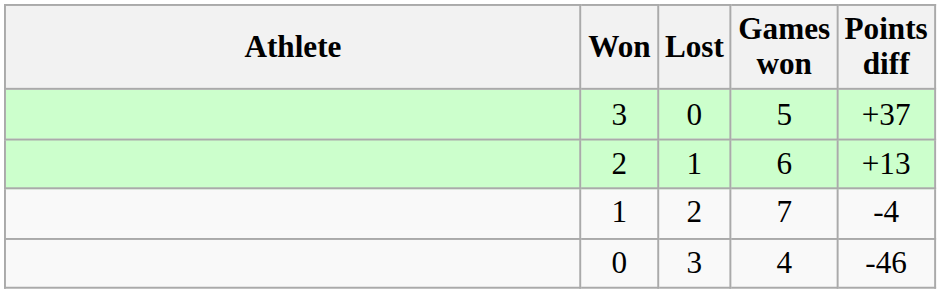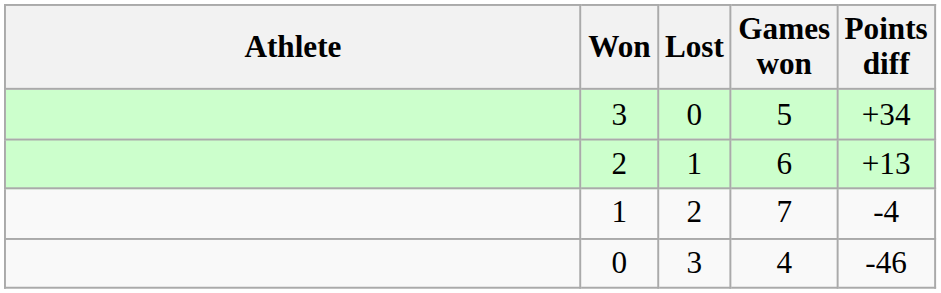(886, 113) +37 -> (886, 113) +34
